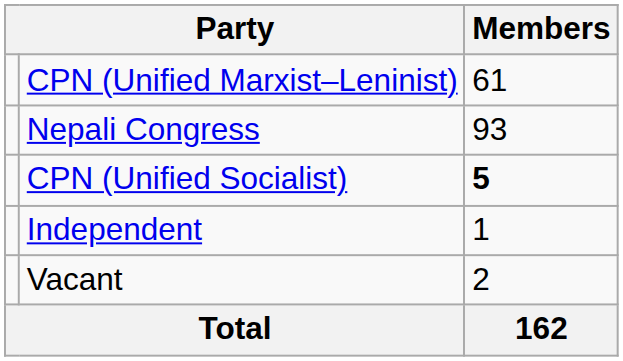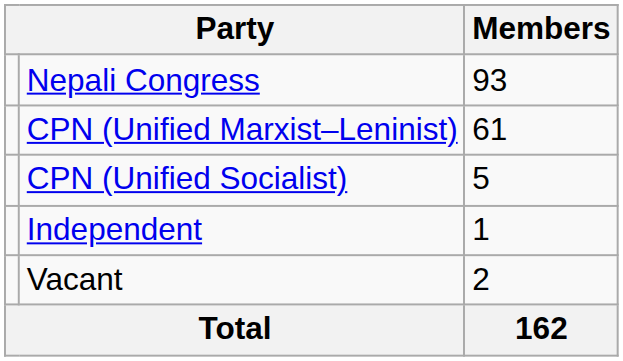rows swapped: (143, 129) <-> (242, 79)
(481, 179) bold -> (481, 179) normal
